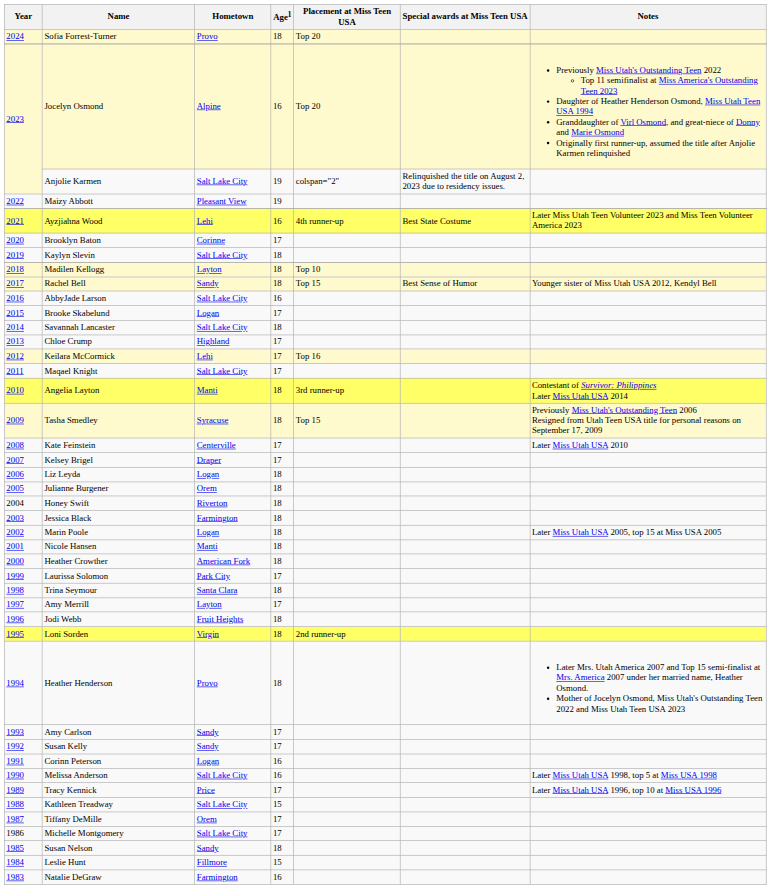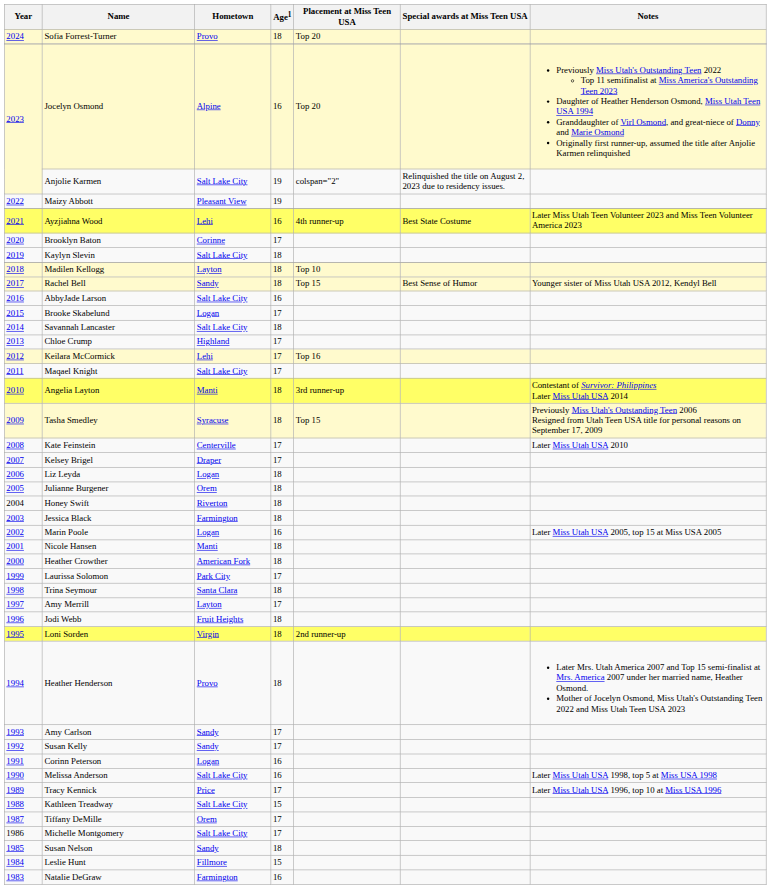(277, 532) 18 -> (277, 532) 16
